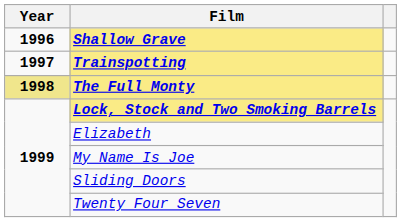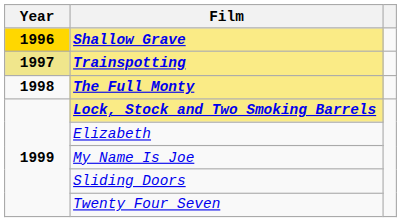(37, 40) no background -> (37, 40) gold background
(37, 63) no background -> (37, 63) khaki background
(37, 87) khaki background -> (37, 87) no background
